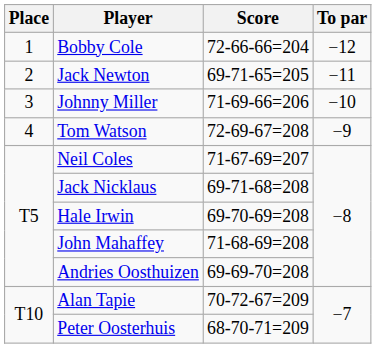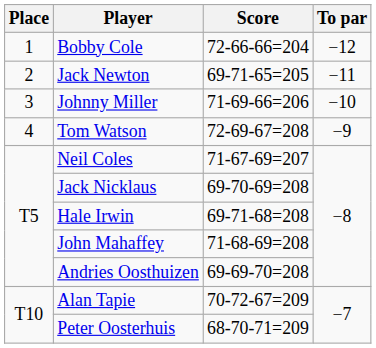(258, 187) 69-71-68=208 -> (258, 187) 69-70-69=208
(258, 215) 69-70-69=208 -> (258, 215) 69-71-68=208
